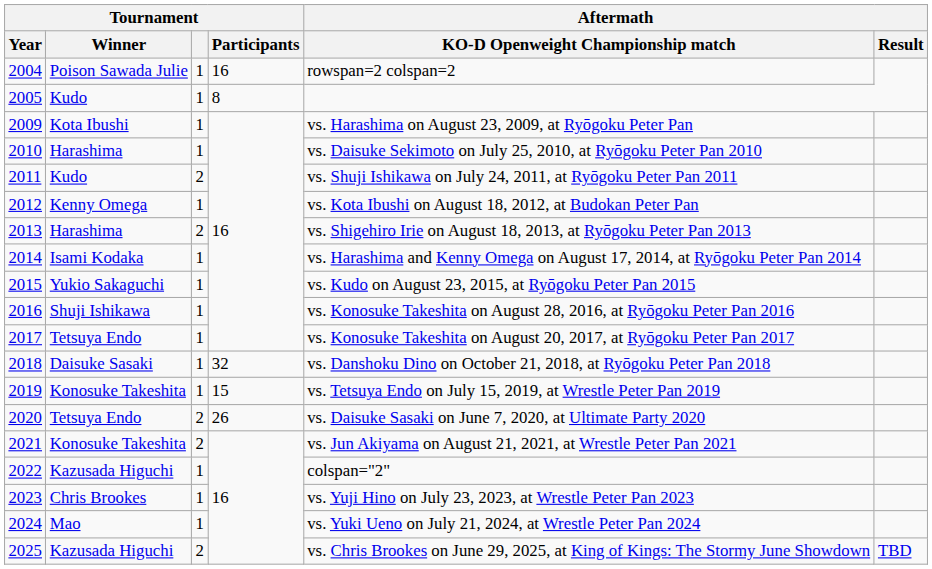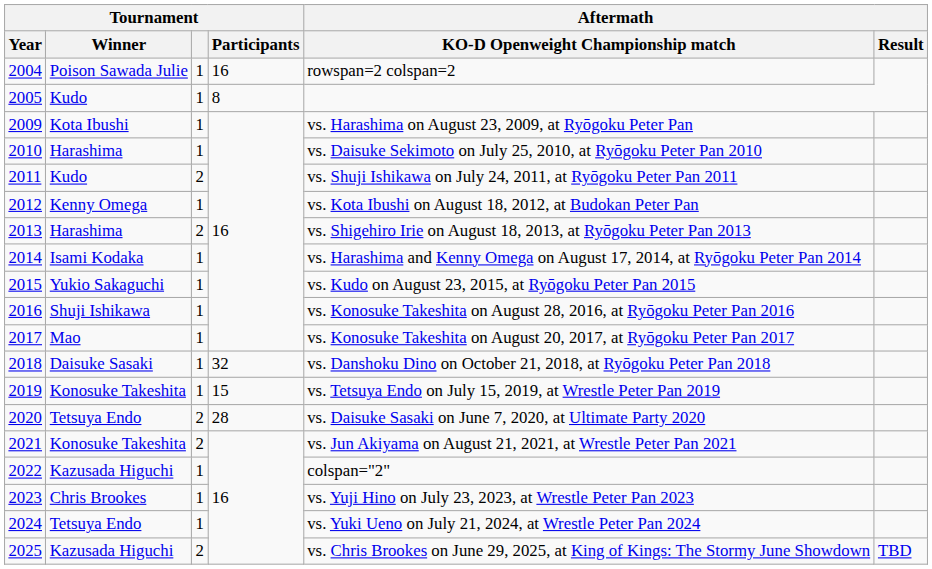(96, 337) Tetsuya Endo -> (65, 337) Mao
(220, 417) 26 -> (220, 417) 28
(65, 524) Mao -> (96, 524) Tetsuya Endo
